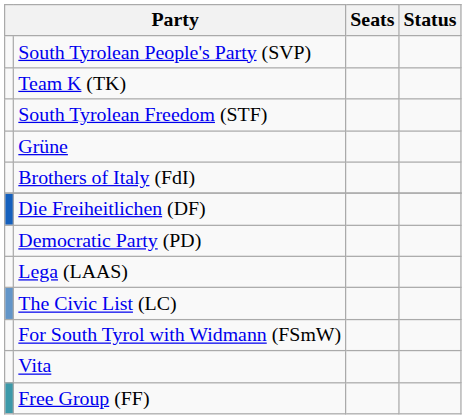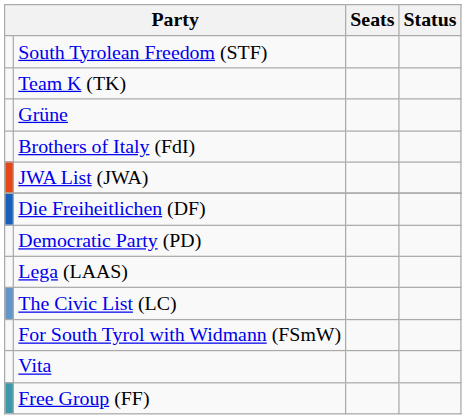- row: (165, 51)
rows swapped: (72, 83) <-> (143, 114)
+ row: (83, 177)
